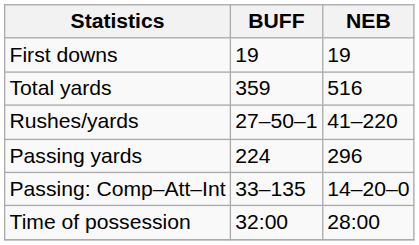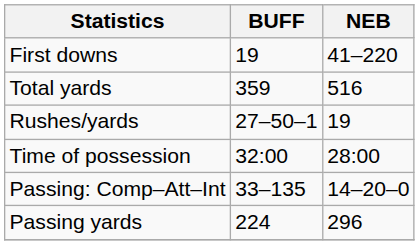(339, 54) 19 -> (362, 54) 41–220
(362, 121) 41–220 -> (339, 121) 19
rows swapped: (76, 155) <-> (100, 222)
